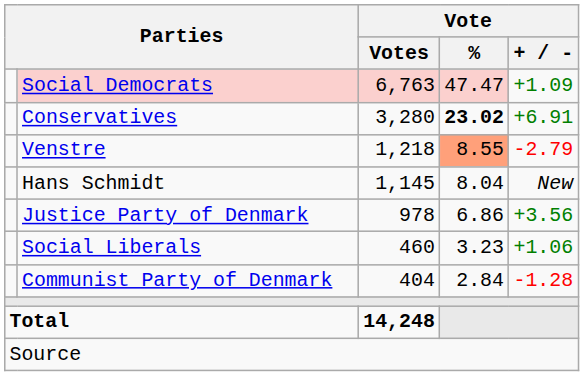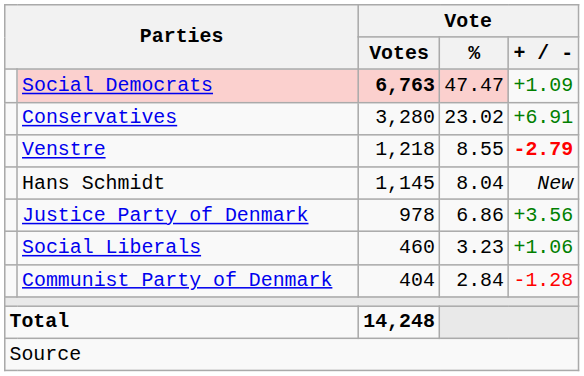(405, 86) normal -> (405, 86) bold
(474, 118) bold -> (474, 118) normal
(480, 151) lightsalmon background -> (480, 151) no background
(543, 151) normal -> (543, 151) bold
